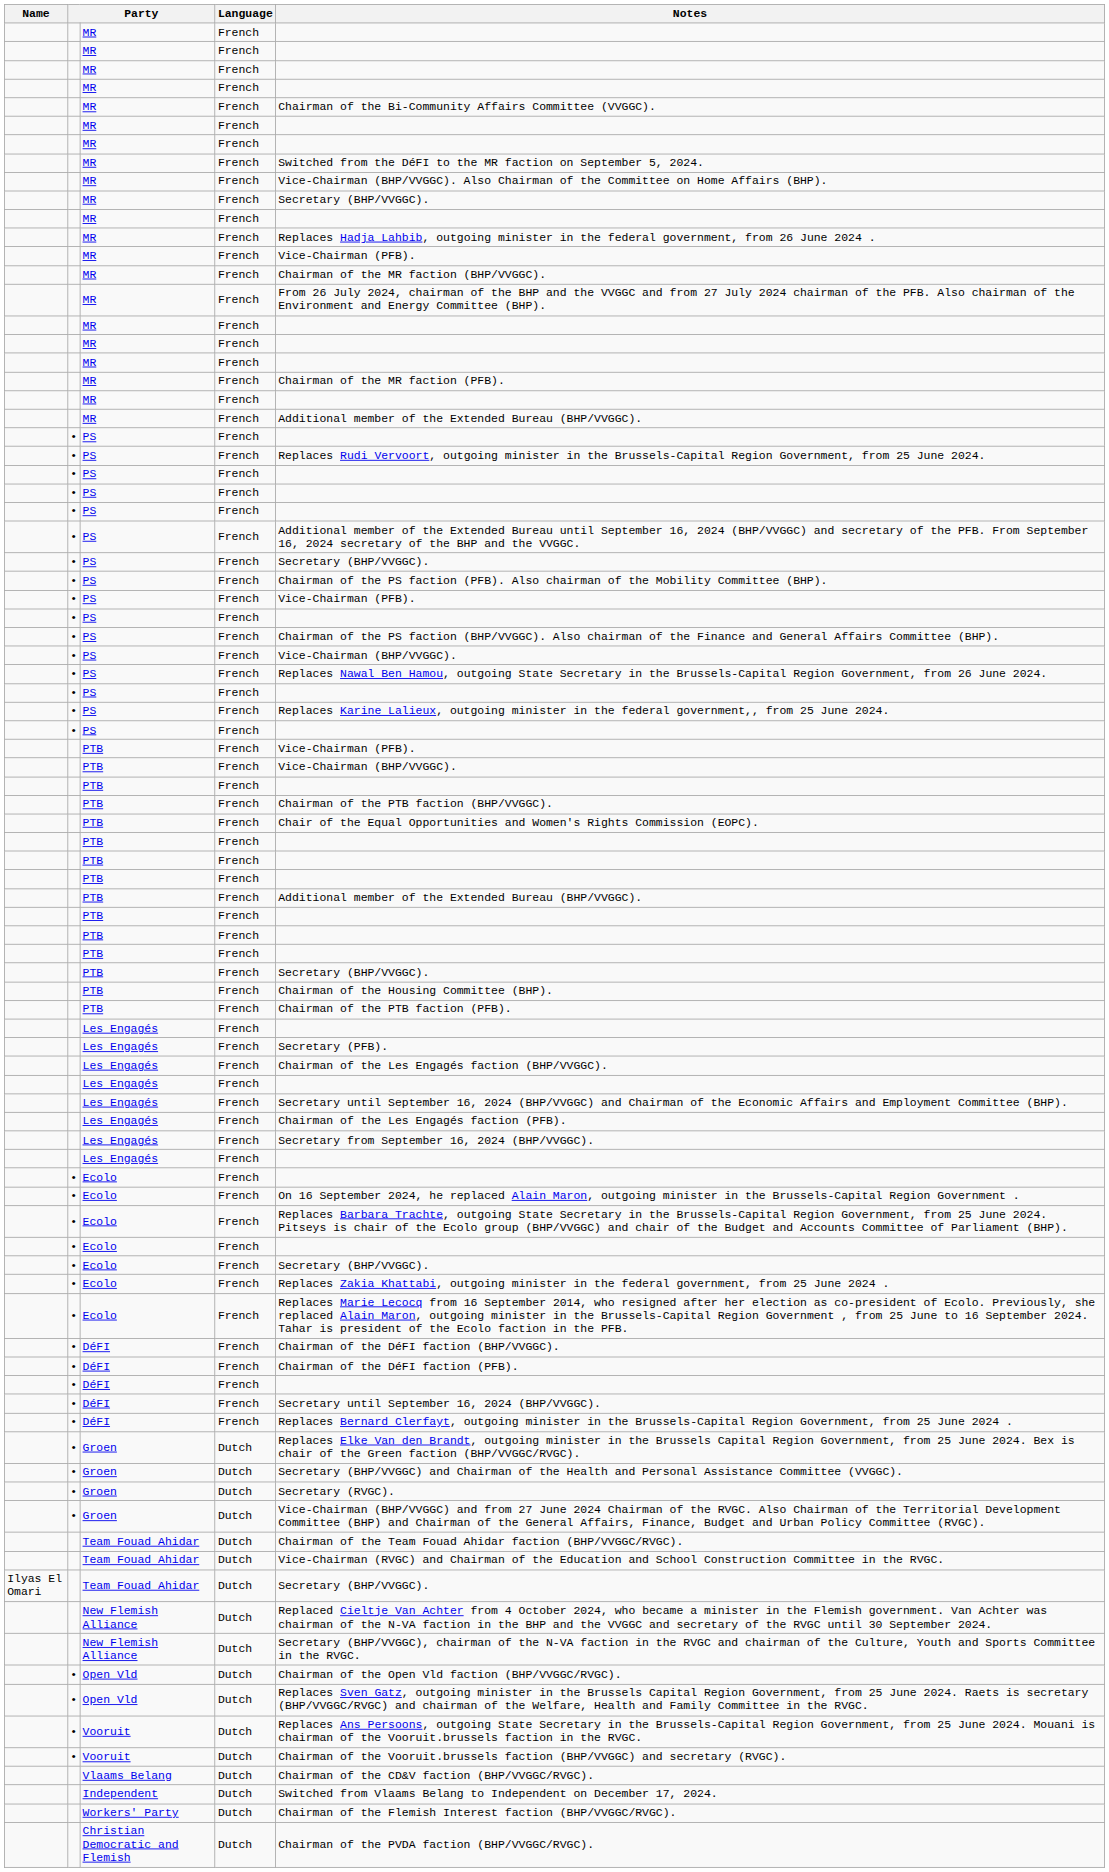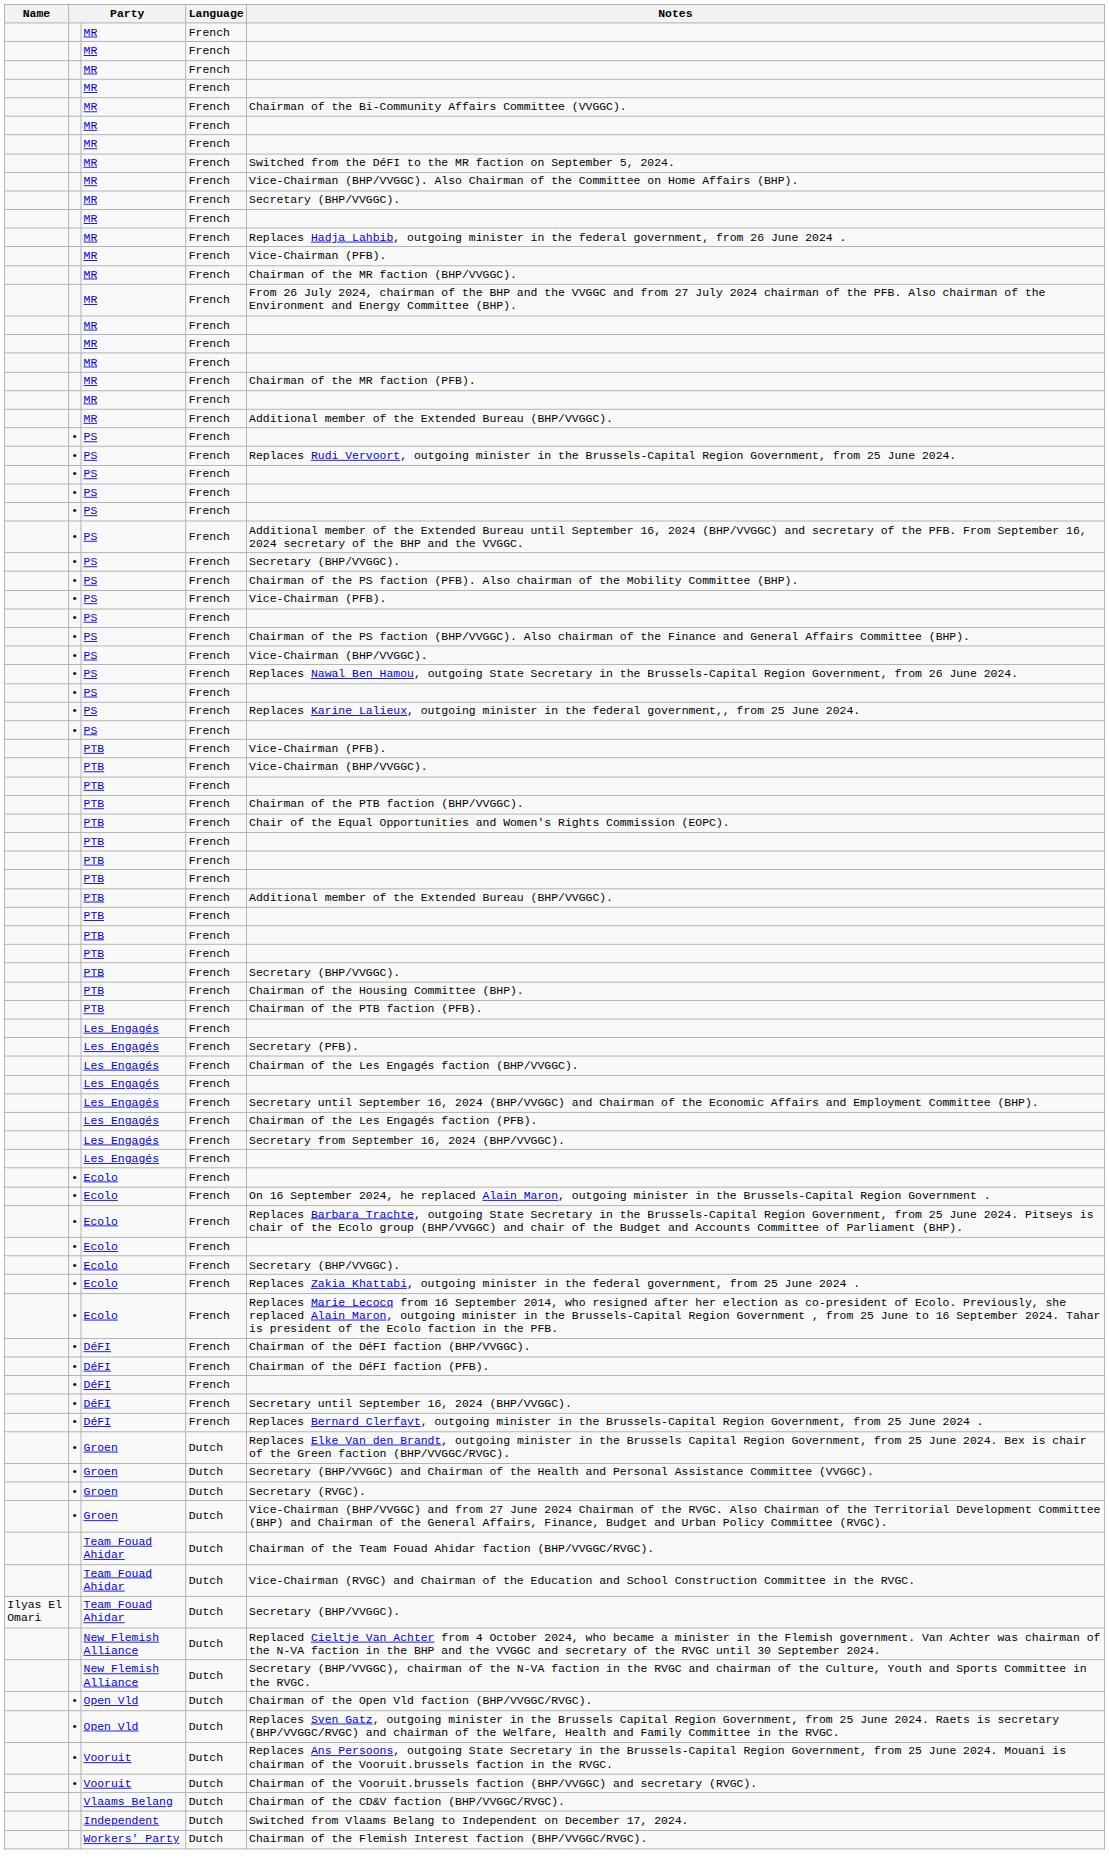- row: (36, 1845)
